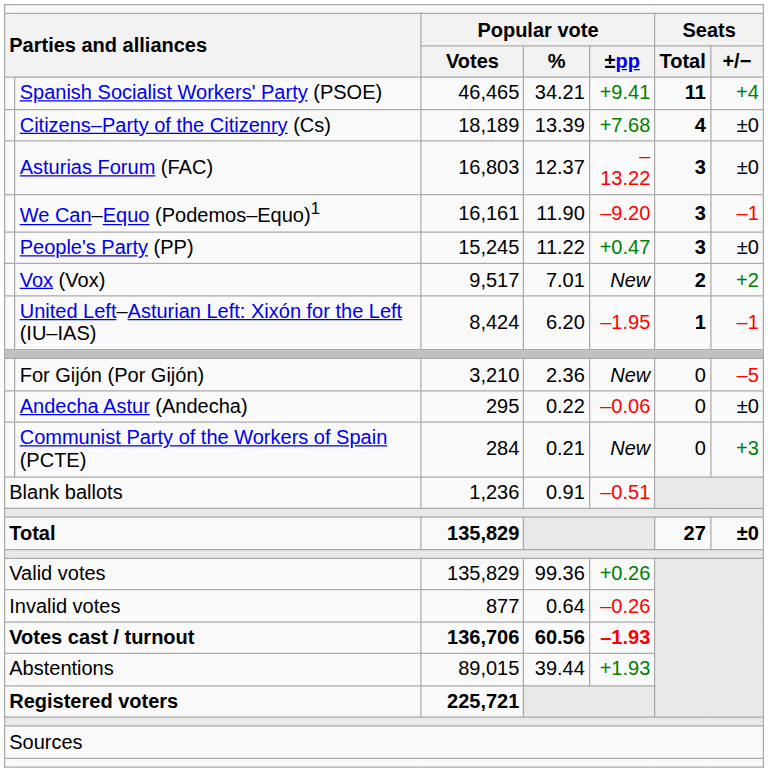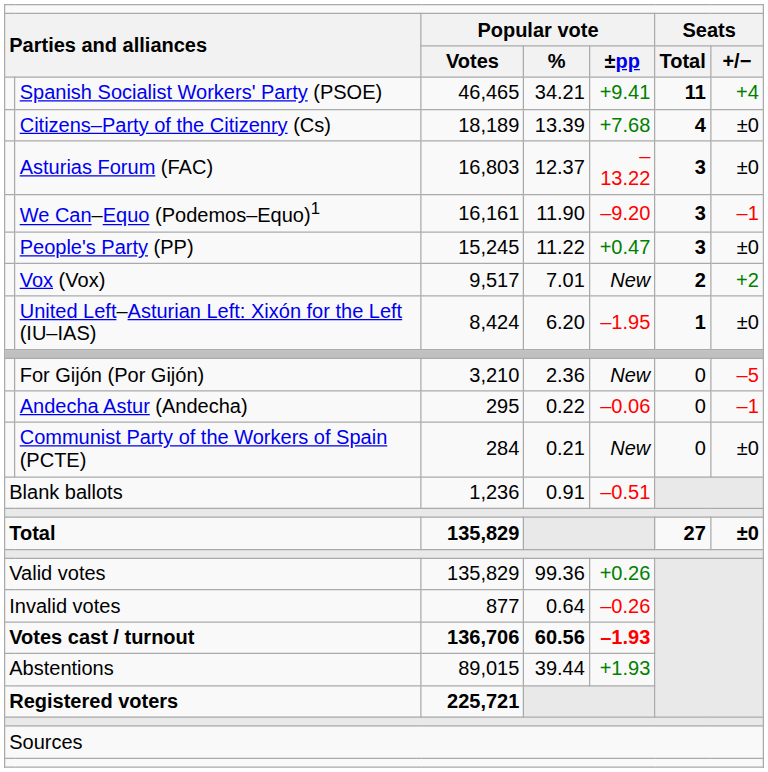(748, 322) –1 -> (748, 322) ±0
(748, 406) ±0 -> (748, 406) –1
(747, 449) +3 -> (748, 449) ±0
